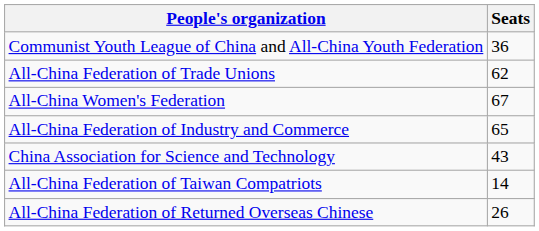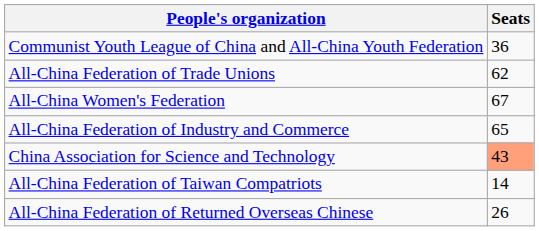(500, 156) no background -> (500, 156) lightsalmon background
